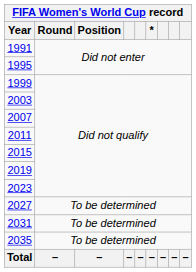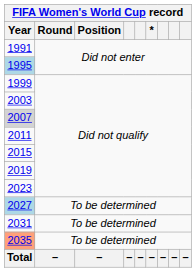(20, 65) no background -> (20, 65) lightblue background
(20, 118) no background -> (20, 118) lightgrey background
(20, 205) no background -> (20, 205) lightblue background
(20, 240) no background -> (20, 240) lightsalmon background
